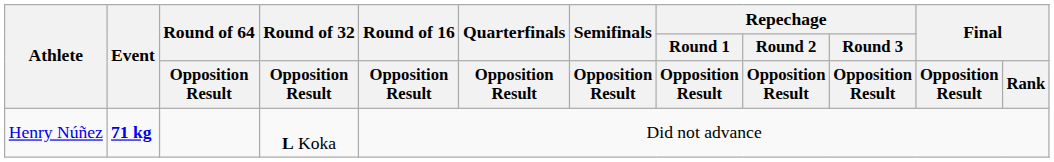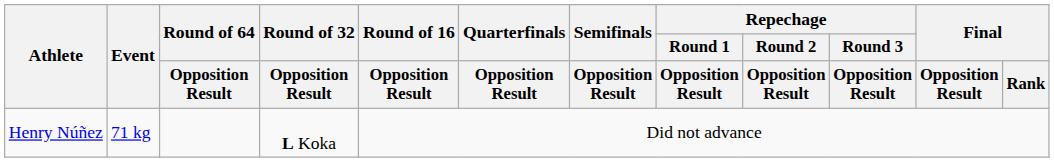(131, 133) bold -> (131, 133) normal
